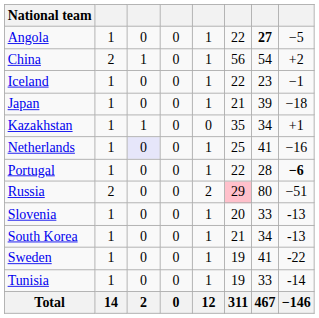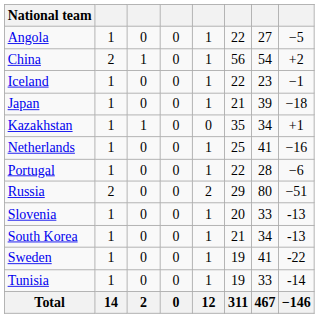(265, 37) bold -> (265, 37) normal
(144, 147) lavender background -> (144, 147) no background
(296, 170) bold -> (296, 170) normal
(238, 192) pink background -> (238, 192) no background
